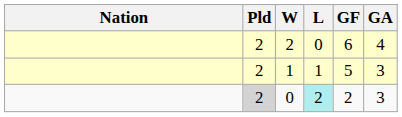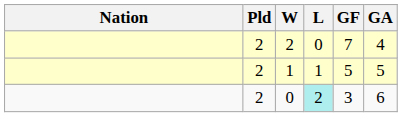(348, 44) 6 -> (348, 44) 7
(380, 71) 3 -> (380, 71) 5
(259, 97) lightgrey background -> (259, 97) no background
(348, 97) 2 -> (348, 97) 3
(380, 97) 3 -> (380, 97) 6
